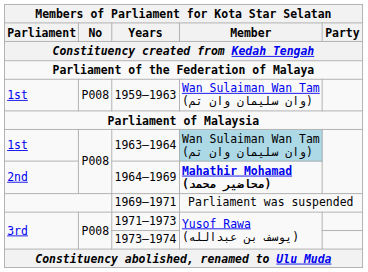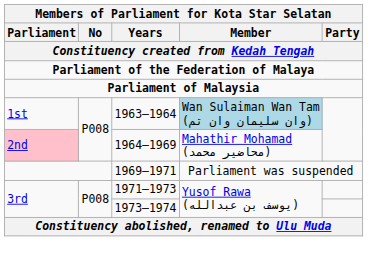- row: (145, 95)
(17, 177) no background -> (17, 145) pink background
(237, 177) bold -> (237, 145) normal
